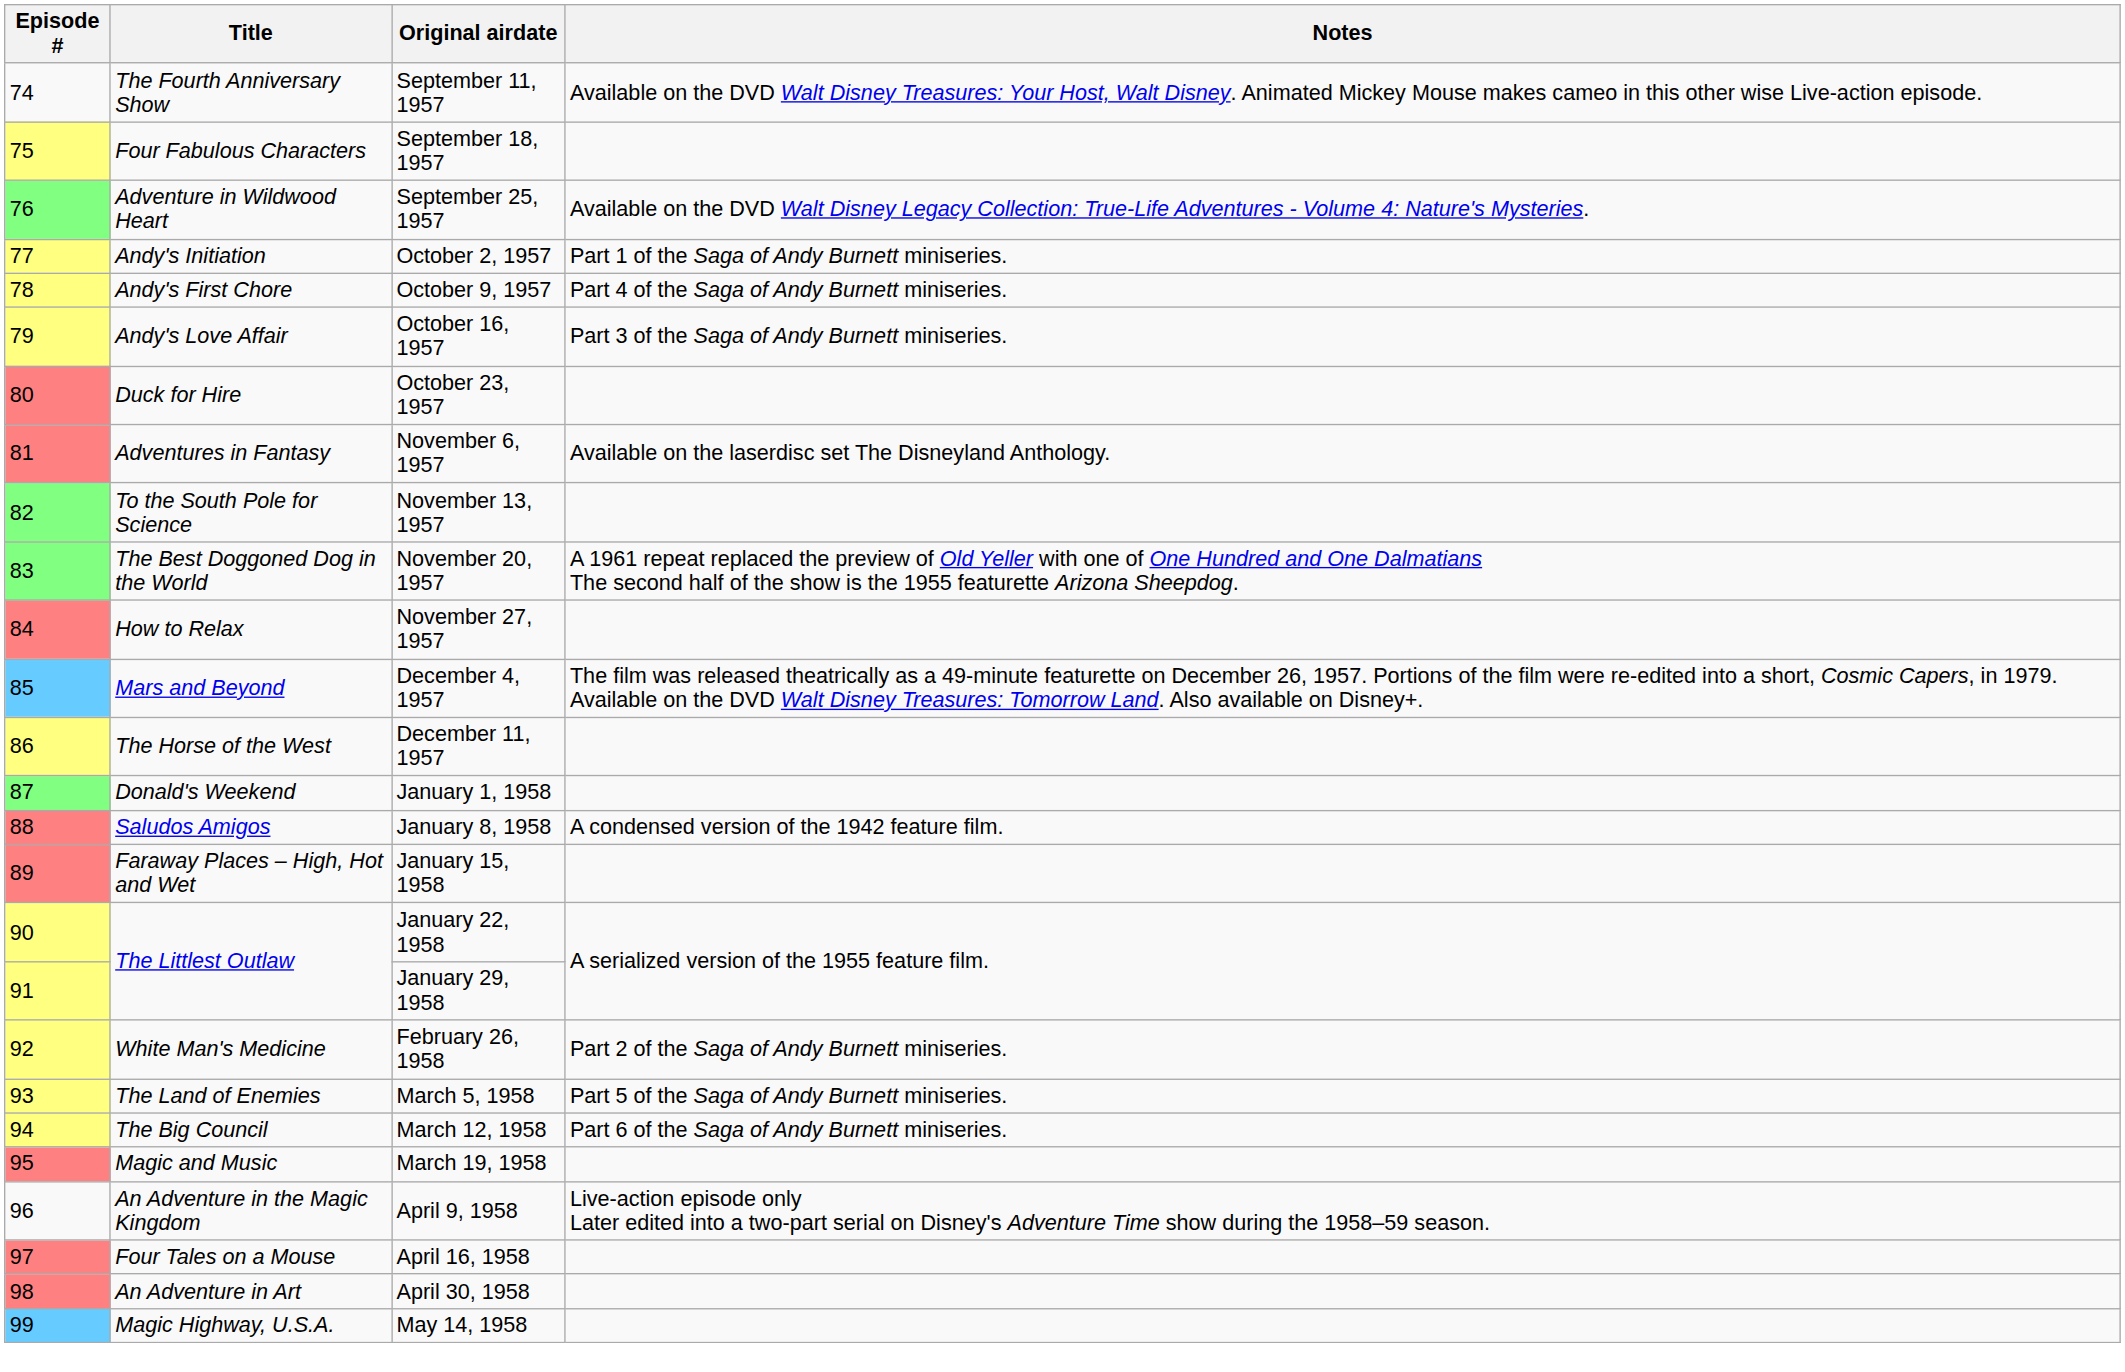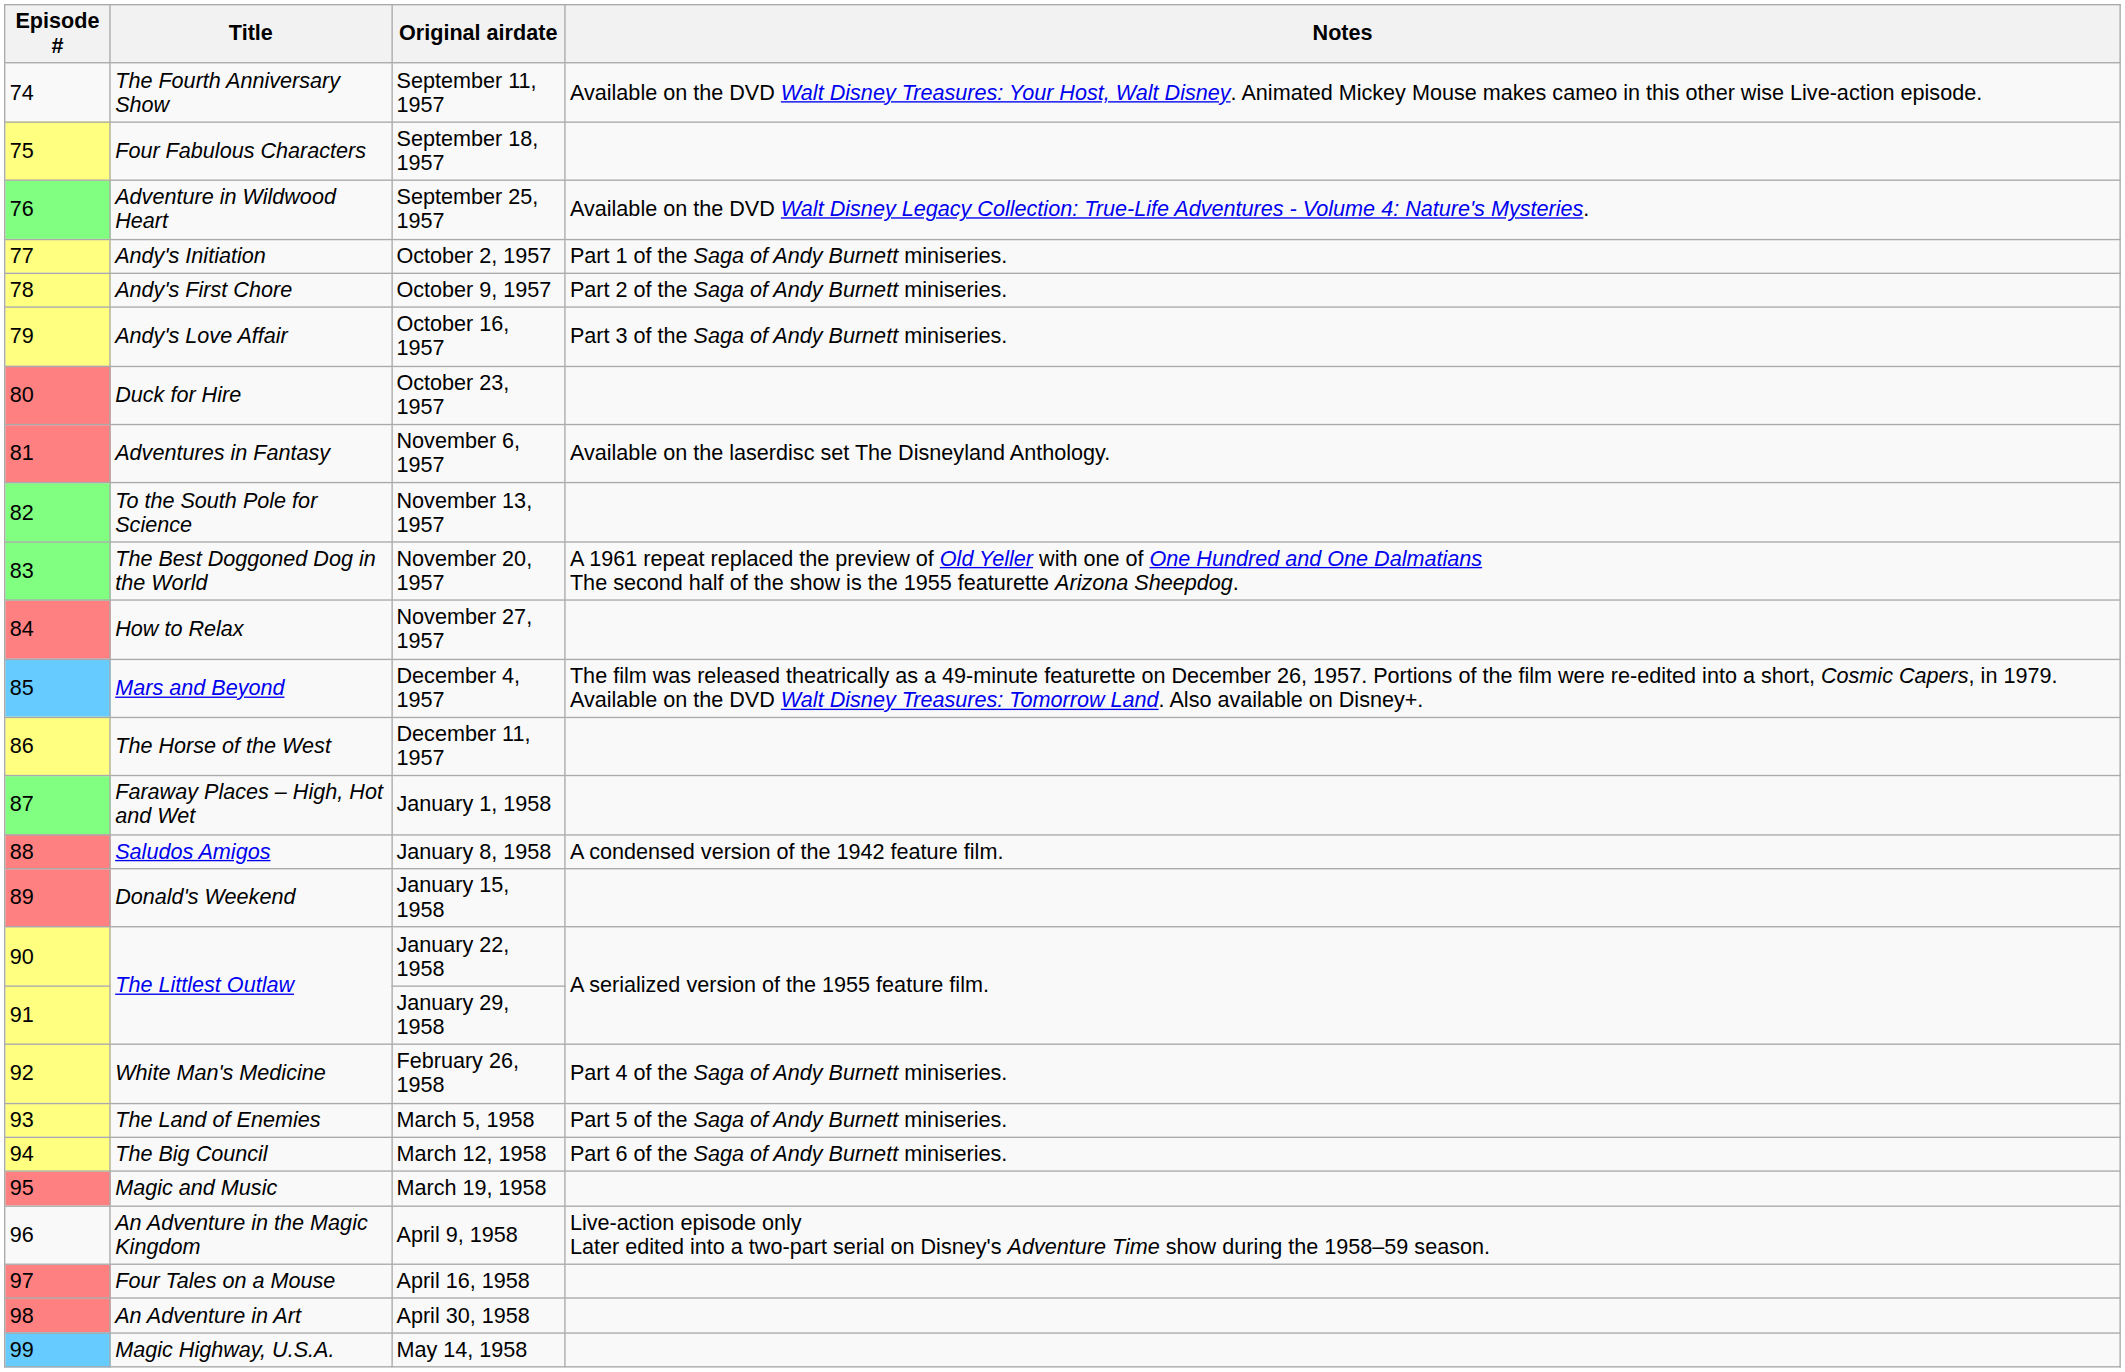(789, 290) Part 4 of the Saga of Andy Burnett miniseries. -> (789, 290) Part 2 of the Saga of Andy Burnett miniseries.
(205, 792) Donald's Weekend -> (249, 804) Faraway Places – High, Hot and Wet
(249, 873) Faraway Places – High, Hot and Wet -> (205, 897) Donald's Weekend
(789, 1049) Part 2 of the Saga of Andy Burnett miniseries. -> (789, 1073) Part 4 of the Saga of Andy Burnett miniseries.
